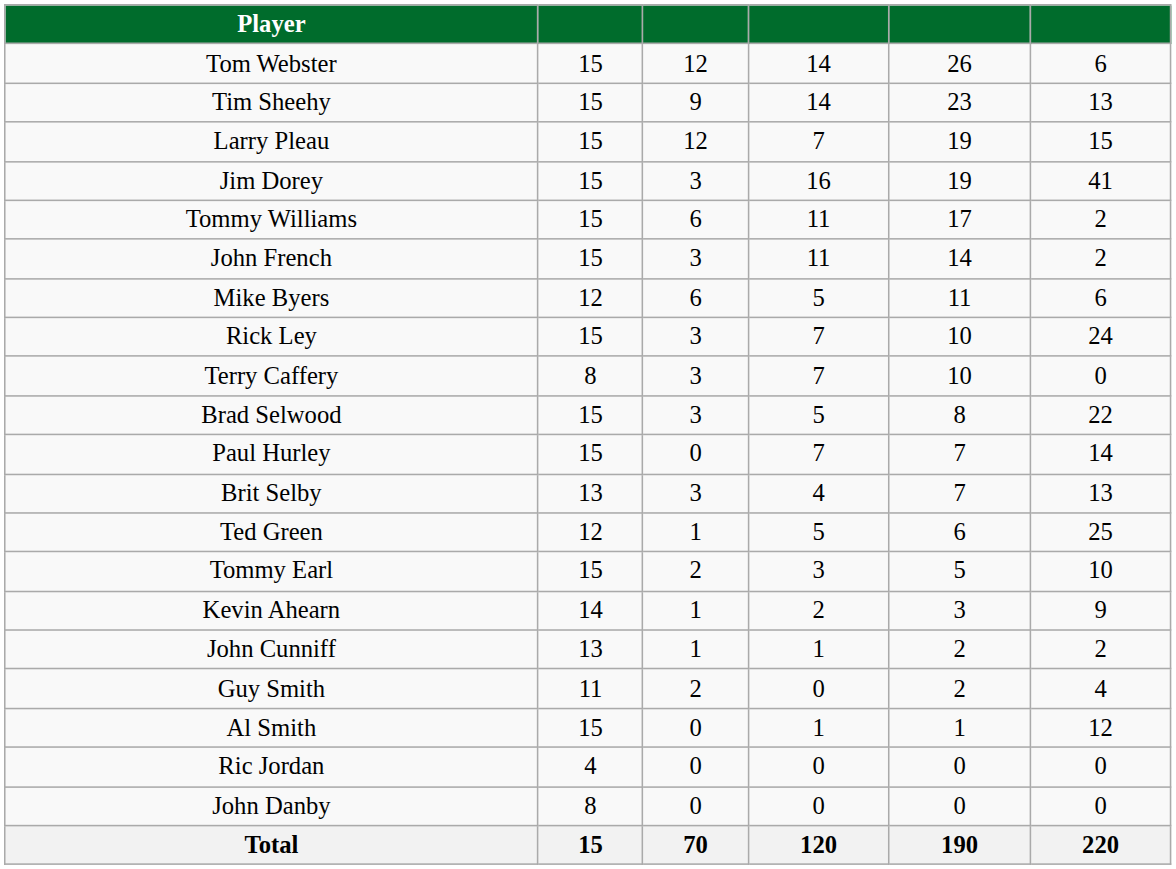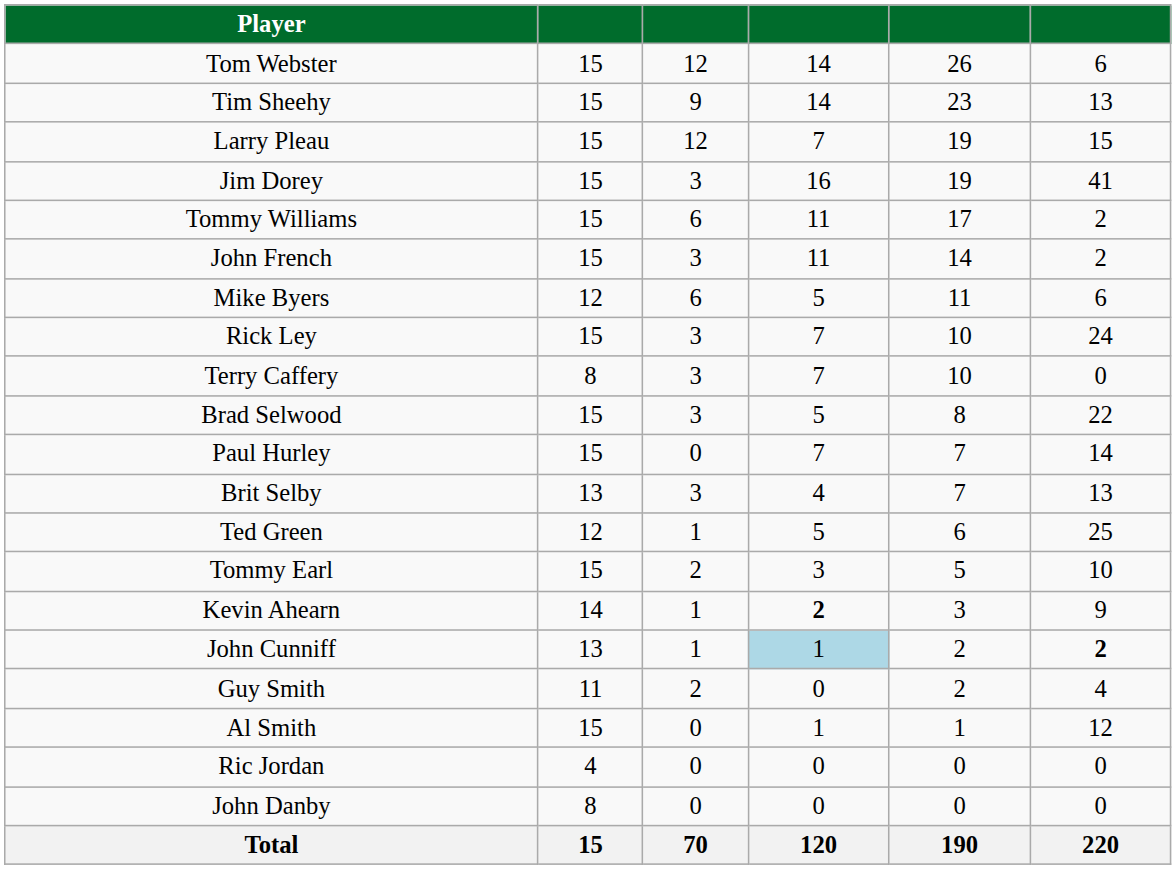(819, 610) normal -> (819, 610) bold
(819, 649) no background -> (819, 649) lightblue background
(1101, 649) normal -> (1101, 649) bold
